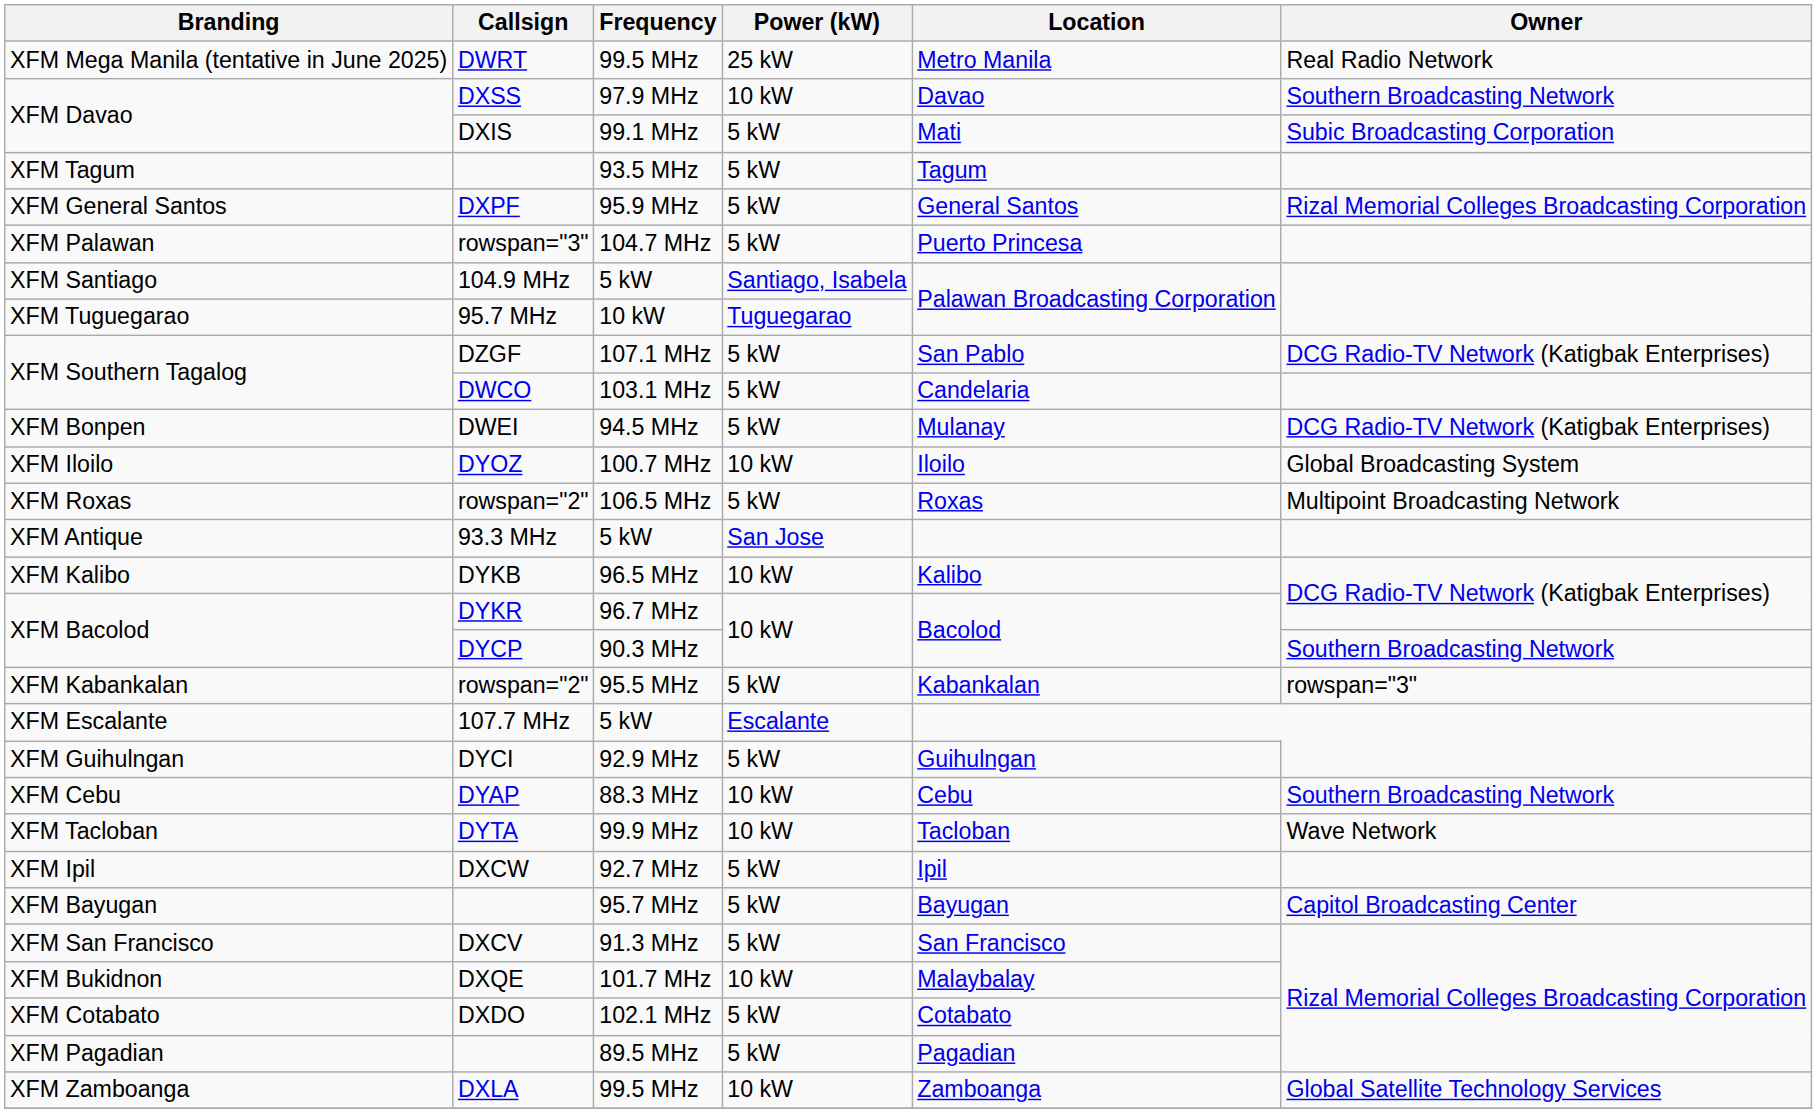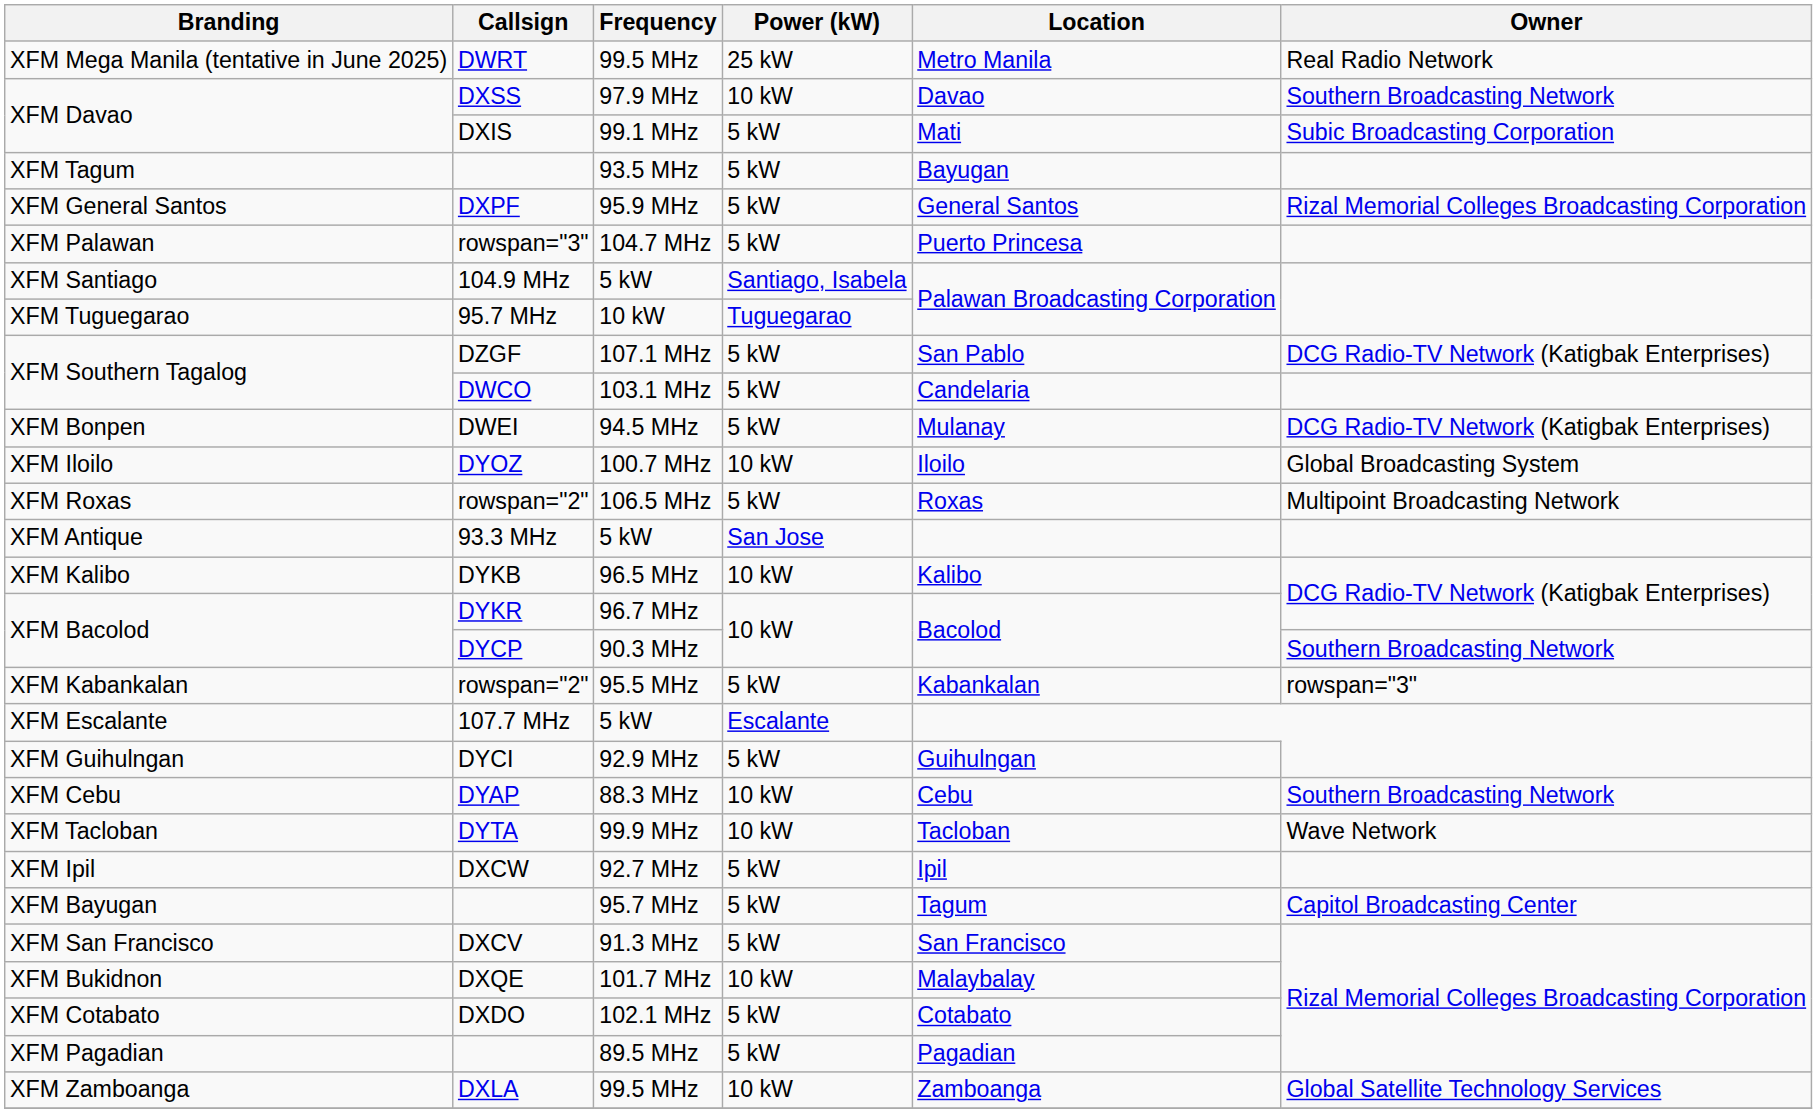(952, 170) Tagum -> (963, 170) Bayugan
(963, 905) Bayugan -> (952, 905) Tagum
